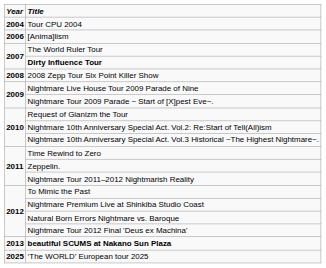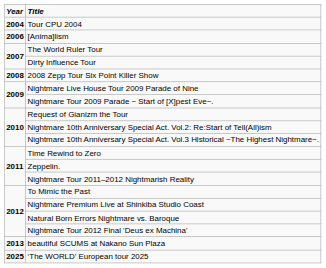(65, 62) bold -> (62, 62) normal
(99, 243) bold -> (96, 243) normal
